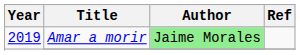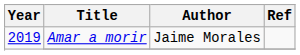(207, 38) lightgreen background -> (207, 38) no background
